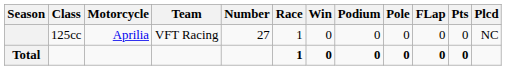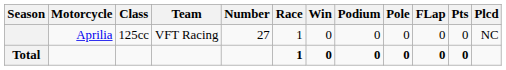columns swapped: (66, 14) <-> (118, 14)
